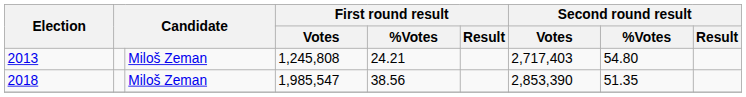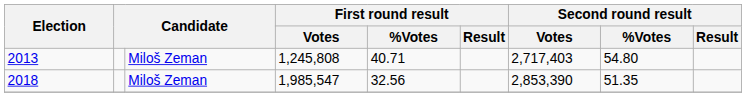(388, 59) 24.21 -> (388, 59) 40.71
(388, 80) 38.56 -> (388, 80) 32.56
